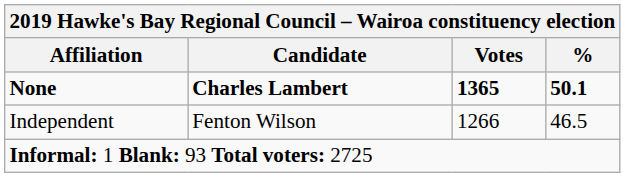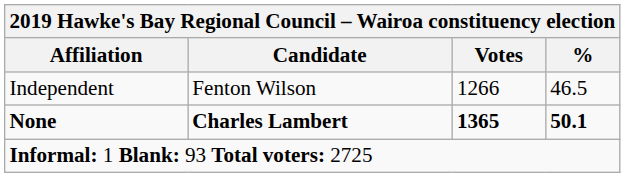rows swapped: (33, 88) <-> (62, 121)
